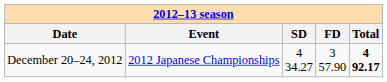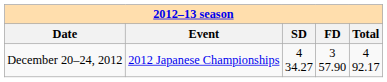(366, 60) bold -> (366, 60) normal
